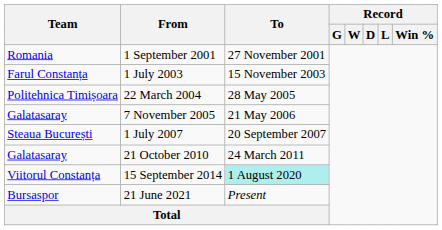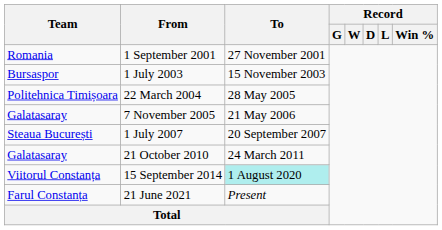(48, 74) Farul Constanța -> (33, 74) Bursaspor
(33, 194) Bursaspor -> (48, 194) Farul Constanța
